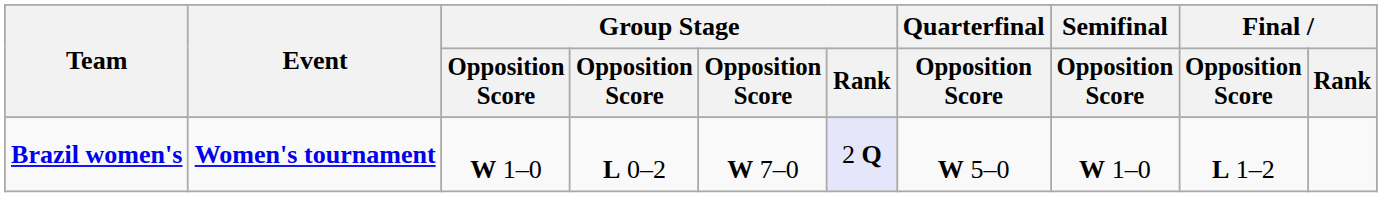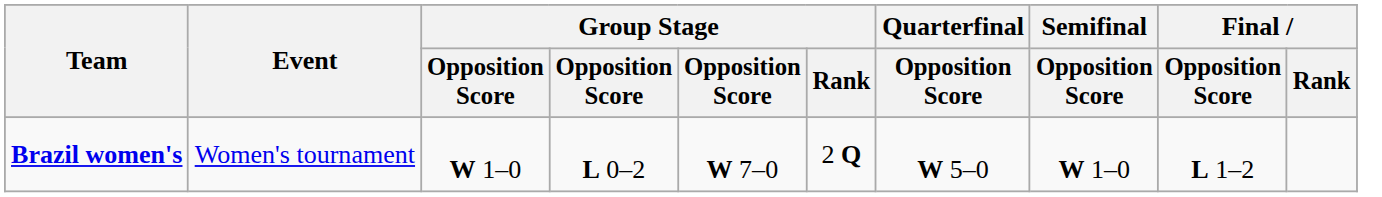(315, 154) bold -> (305, 154) normal
(862, 154) lavender background -> (841, 154) no background
